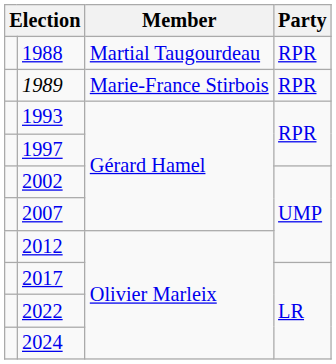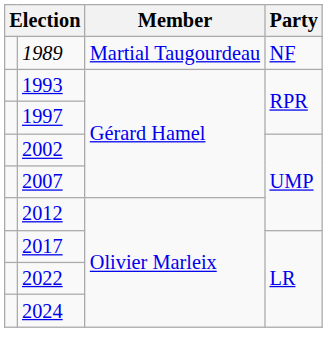- row: (42, 52)
(179, 85) Marie-France Stirbois -> (175, 52) Martial Taugourdeau
(297, 85) RPR -> (282, 52) NF
